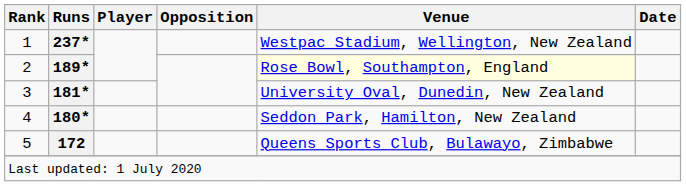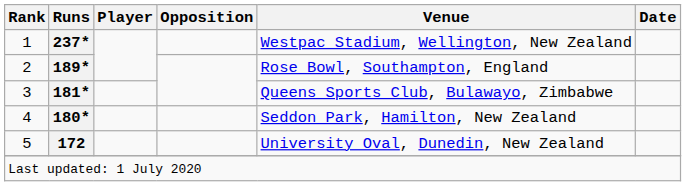(404, 68) lightyellow background -> (404, 68) no background
(432, 93) University Oval, Dunedin, New Zealand -> (437, 93) Queens Sports Club, Bulawayo, Zimbabwe
(437, 143) Queens Sports Club, Bulawayo, Zimbabwe -> (432, 143) University Oval, Dunedin, New Zealand
